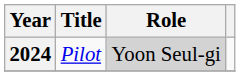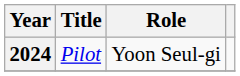(166, 53) lightgrey background -> (166, 53) no background
